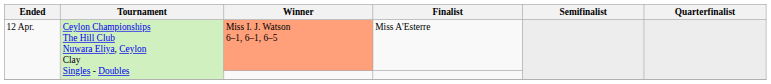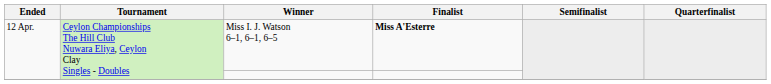(258, 32) lightsalmon background -> (258, 32) no background
(403, 27) normal -> (405, 27) bold
